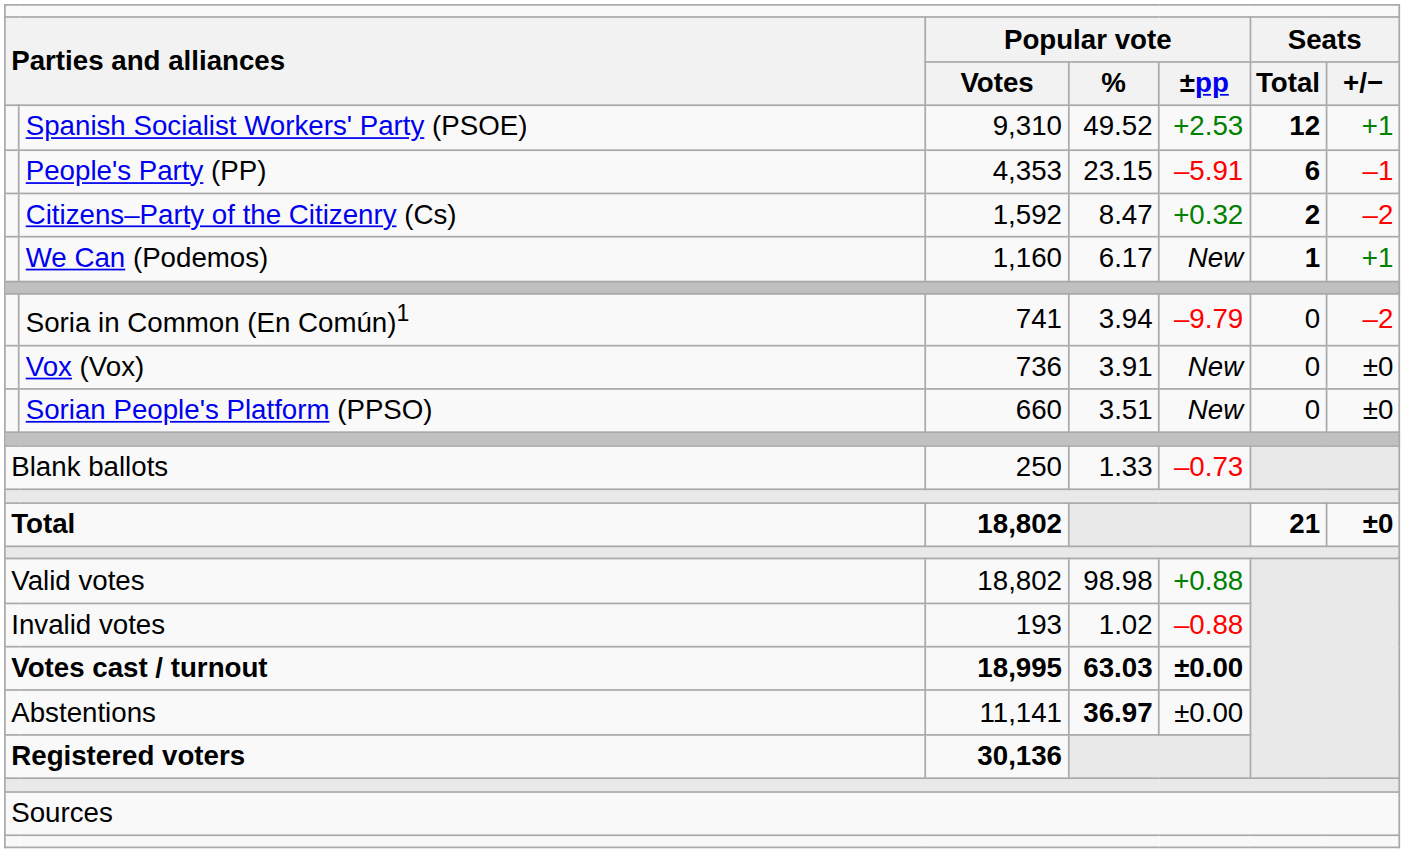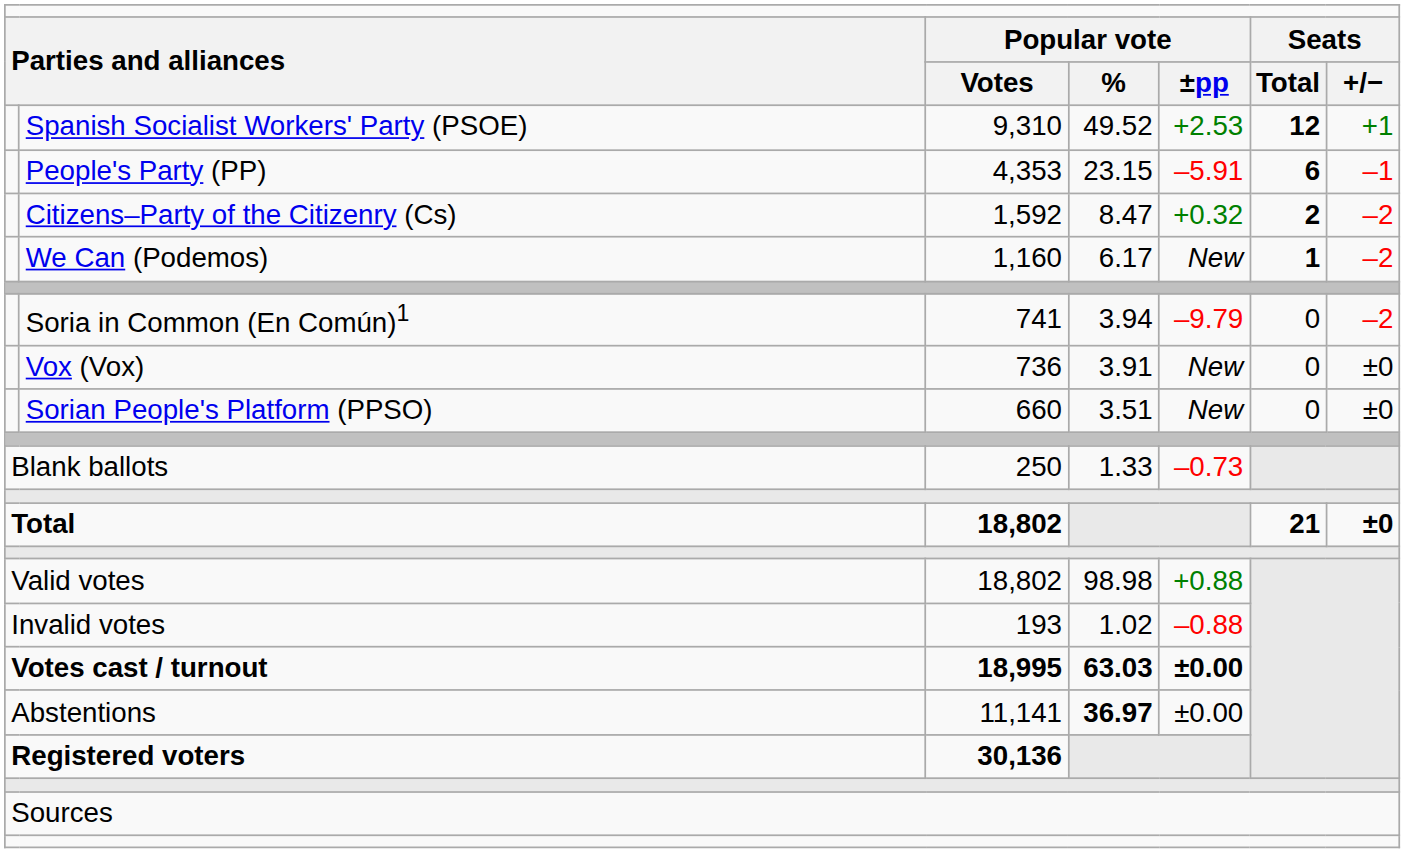(1378, 258) +1 -> (1378, 258) –2
